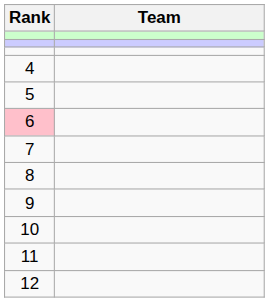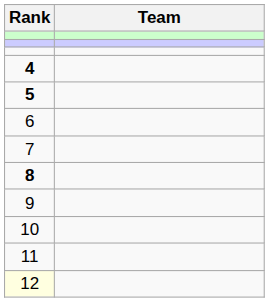(30, 68) normal -> (30, 68) bold
(30, 95) normal -> (30, 95) bold
(30, 122) pink background -> (30, 122) no background
(30, 175) normal -> (30, 175) bold
(30, 283) no background -> (30, 283) lightyellow background
